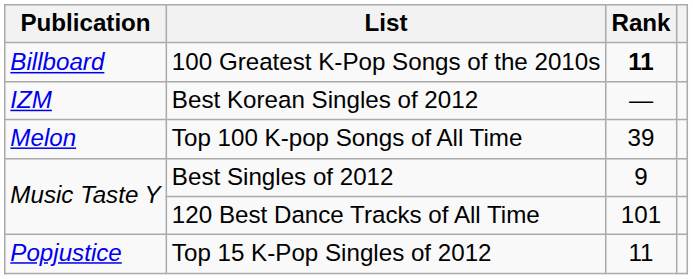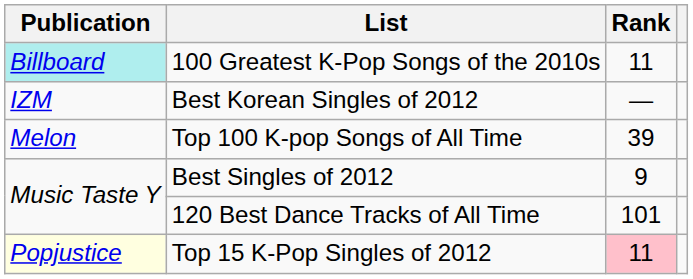(57, 61) no background -> (57, 61) paleturquoise background
(641, 61) bold -> (641, 61) normal
(66, 253) no background -> (66, 253) lightyellow background
(641, 253) no background -> (641, 253) pink background
